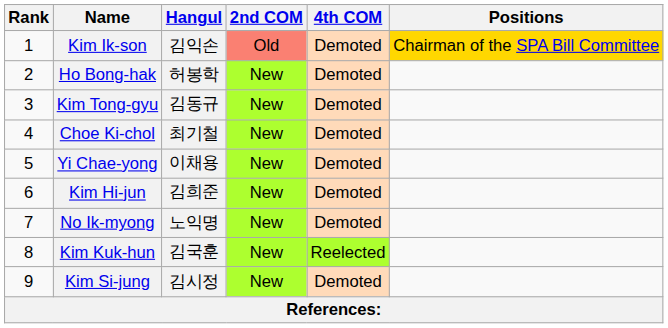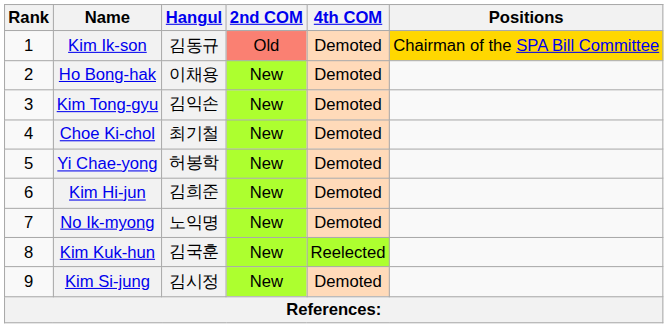(194, 45) 김익손 -> (194, 45) 김동규
(194, 74) 허봉학 -> (194, 74) 이채용
(194, 104) 김동규 -> (194, 104) 김익손
(194, 163) 이채용 -> (194, 163) 허봉학
